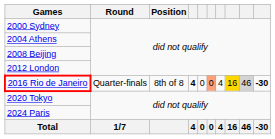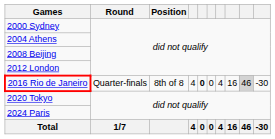(193, 84) bold -> (193, 84) normal
(202, 84) normal -> (202, 84) bold
(211, 84) lightsalmon background -> (211, 84) no background
(232, 84) gold background -> (232, 84) no background
(262, 84) bold -> (262, 84) normal
